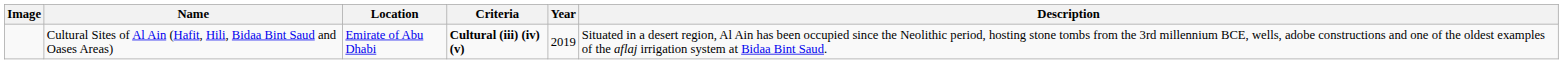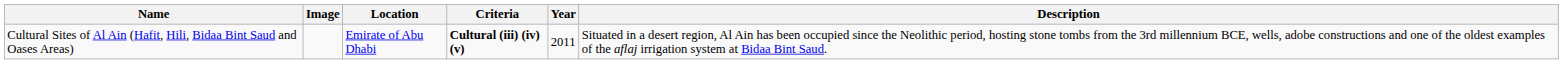columns swapped: (193, 14) <-> (24, 14)
(563, 41) 2019 -> (563, 41) 2011
